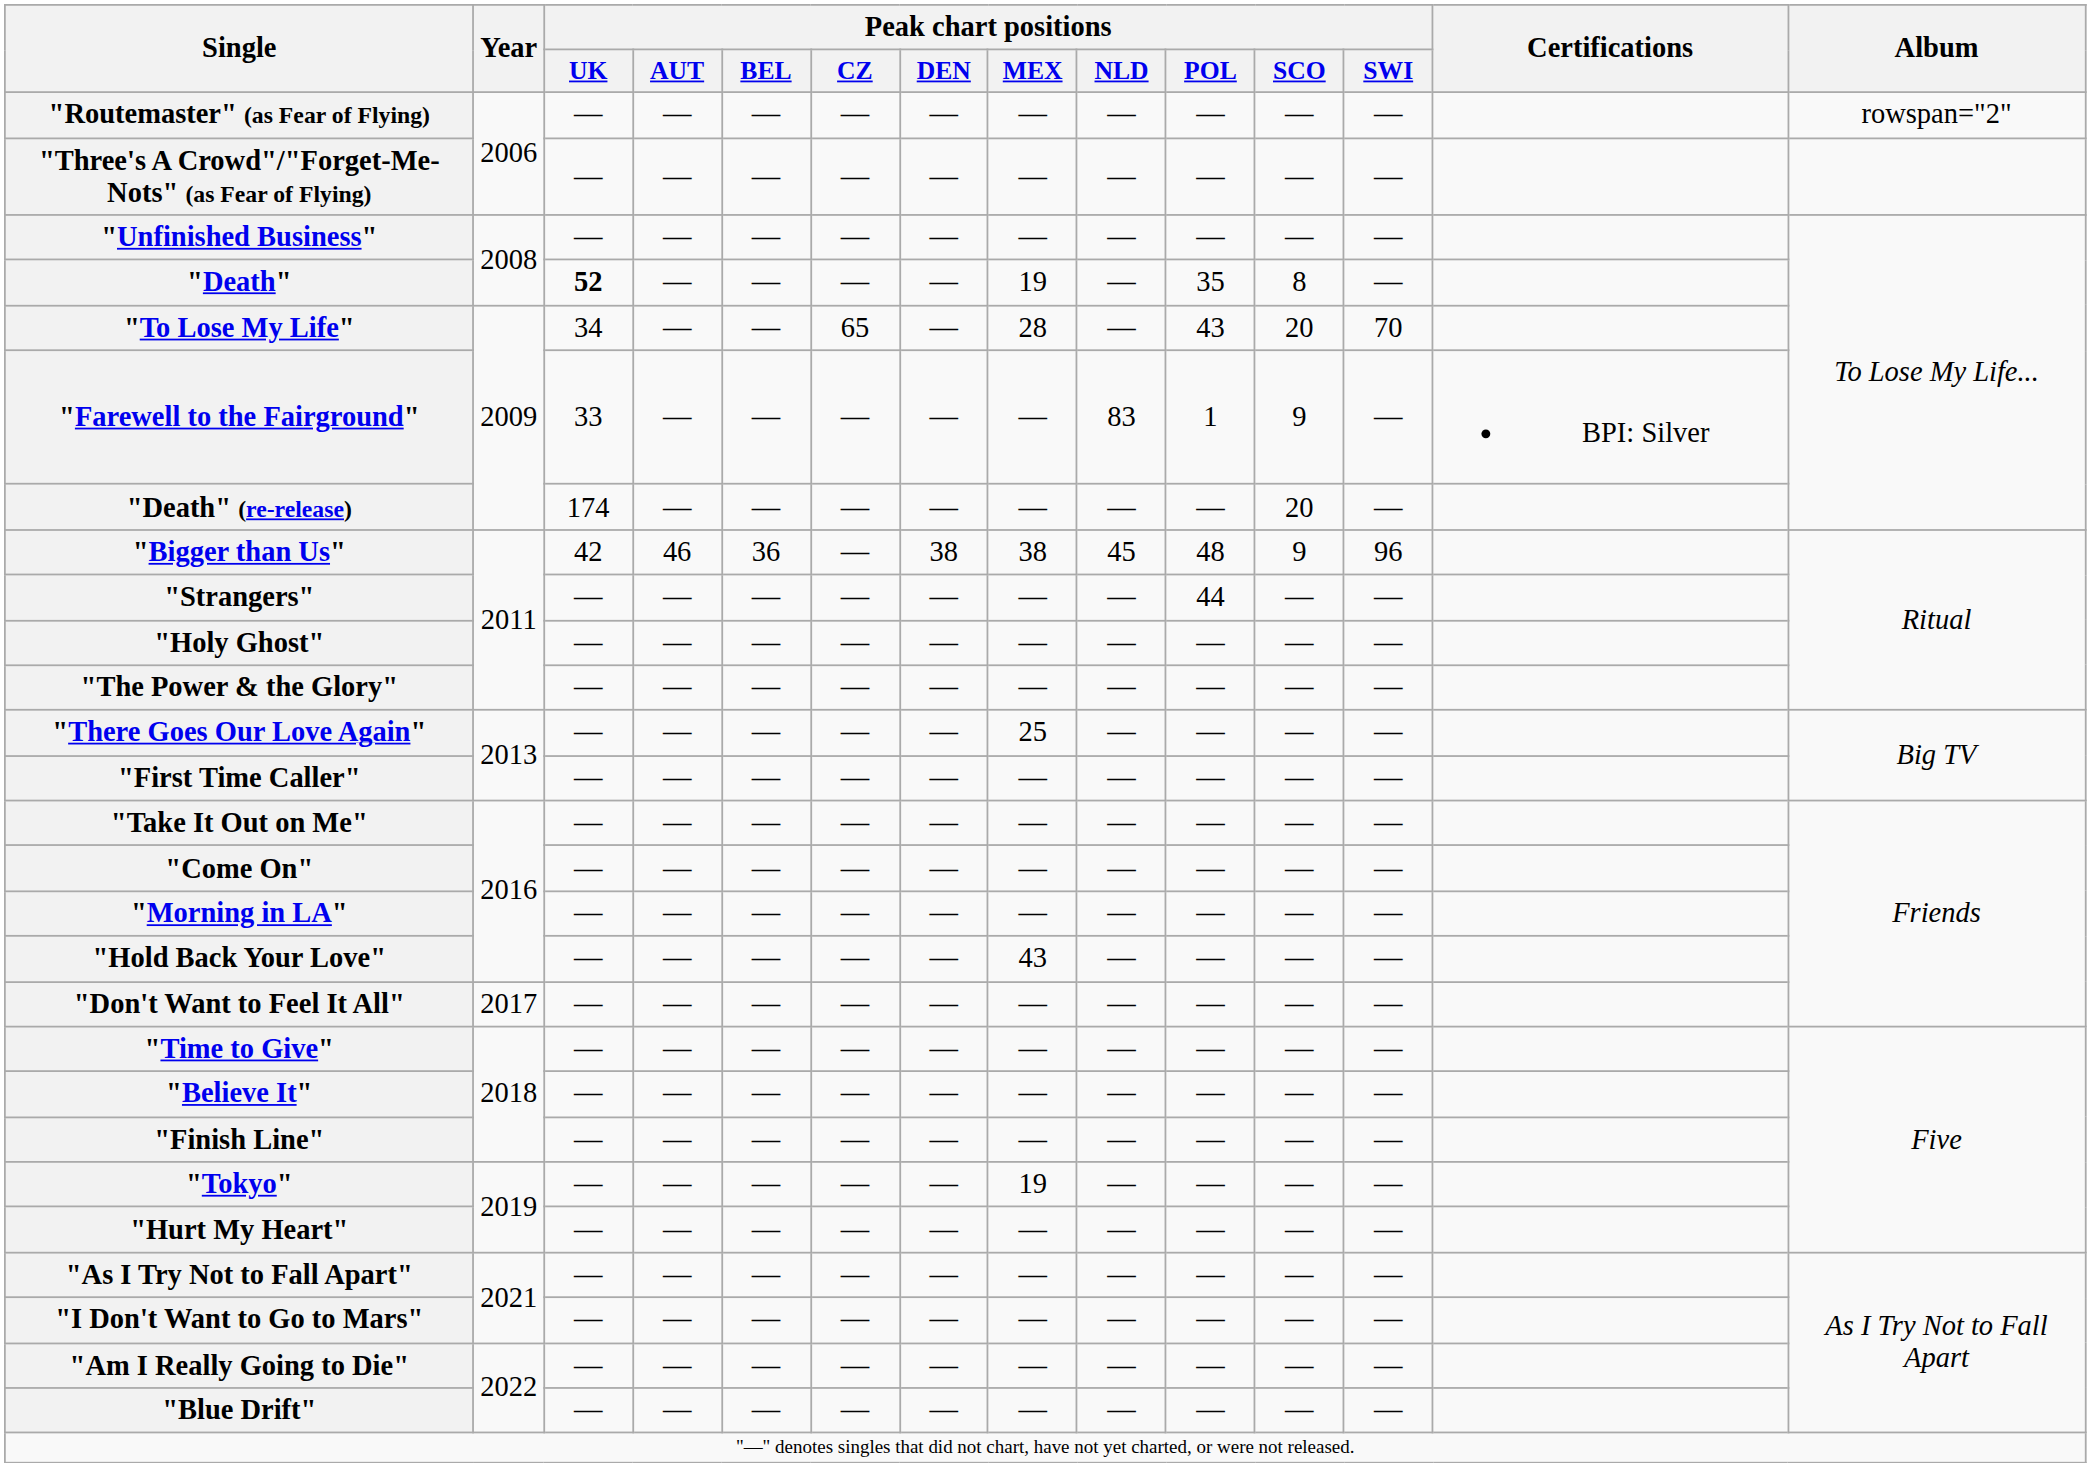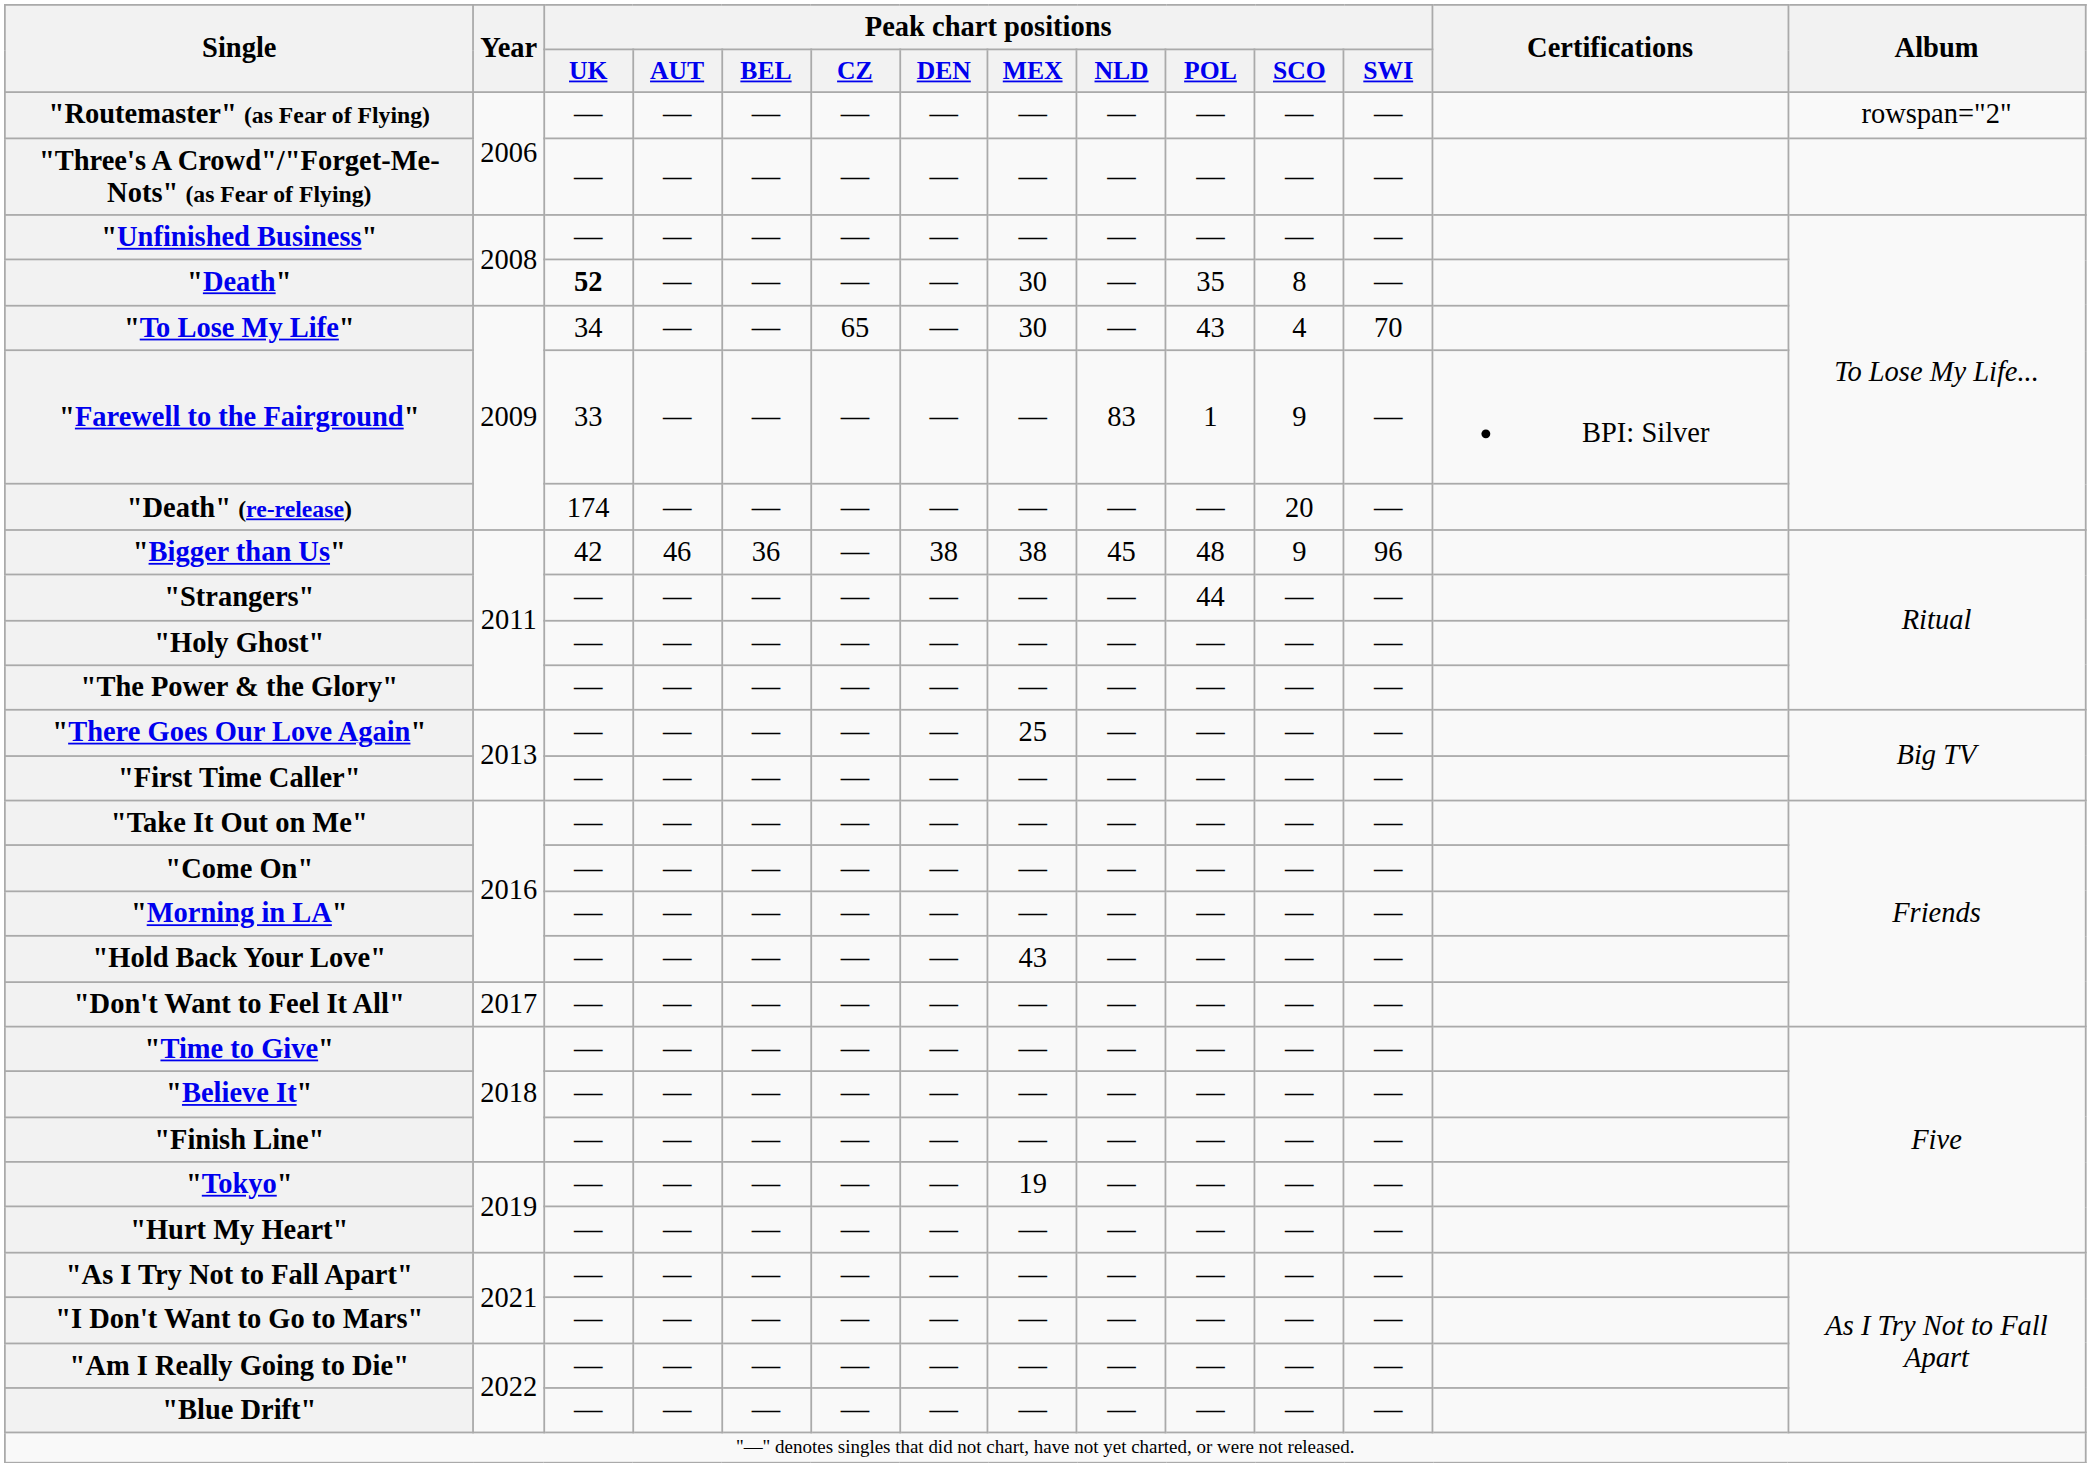(1033, 282) 19 -> (1033, 282) 30
(1033, 327) 28 -> (1033, 327) 30
(1299, 327) 20 -> (1299, 327) 4
